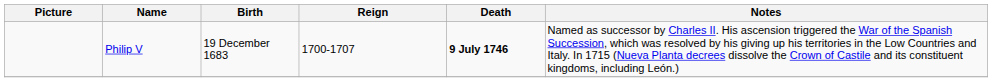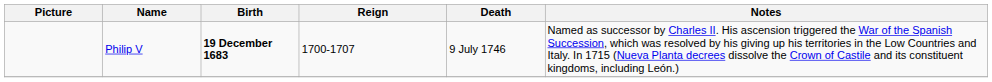(237, 49) normal -> (238, 49) bold
(479, 49) bold -> (477, 49) normal
